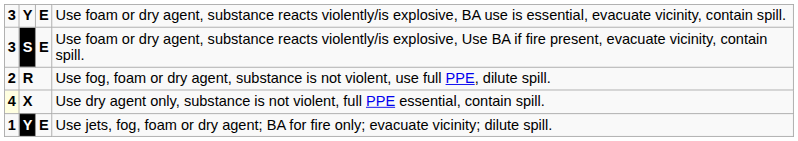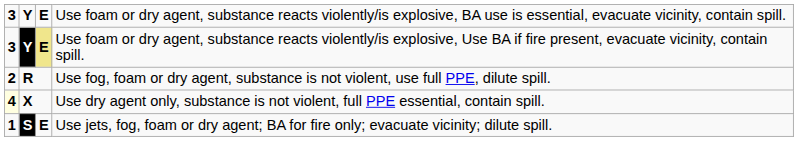(27, 47) S -> (27, 47) Y
(44, 47) no background -> (44, 47) khaki background
(27, 124) Y -> (27, 124) S
